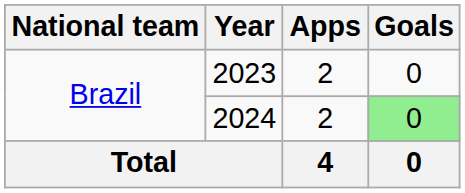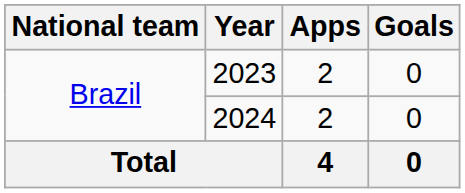(414, 118) lightgreen background -> (414, 118) no background
